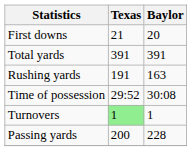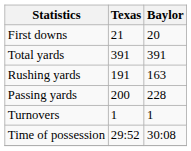rows swapped: (42, 135) <-> (56, 95)
(114, 115) lightgreen background -> (114, 115) no background
